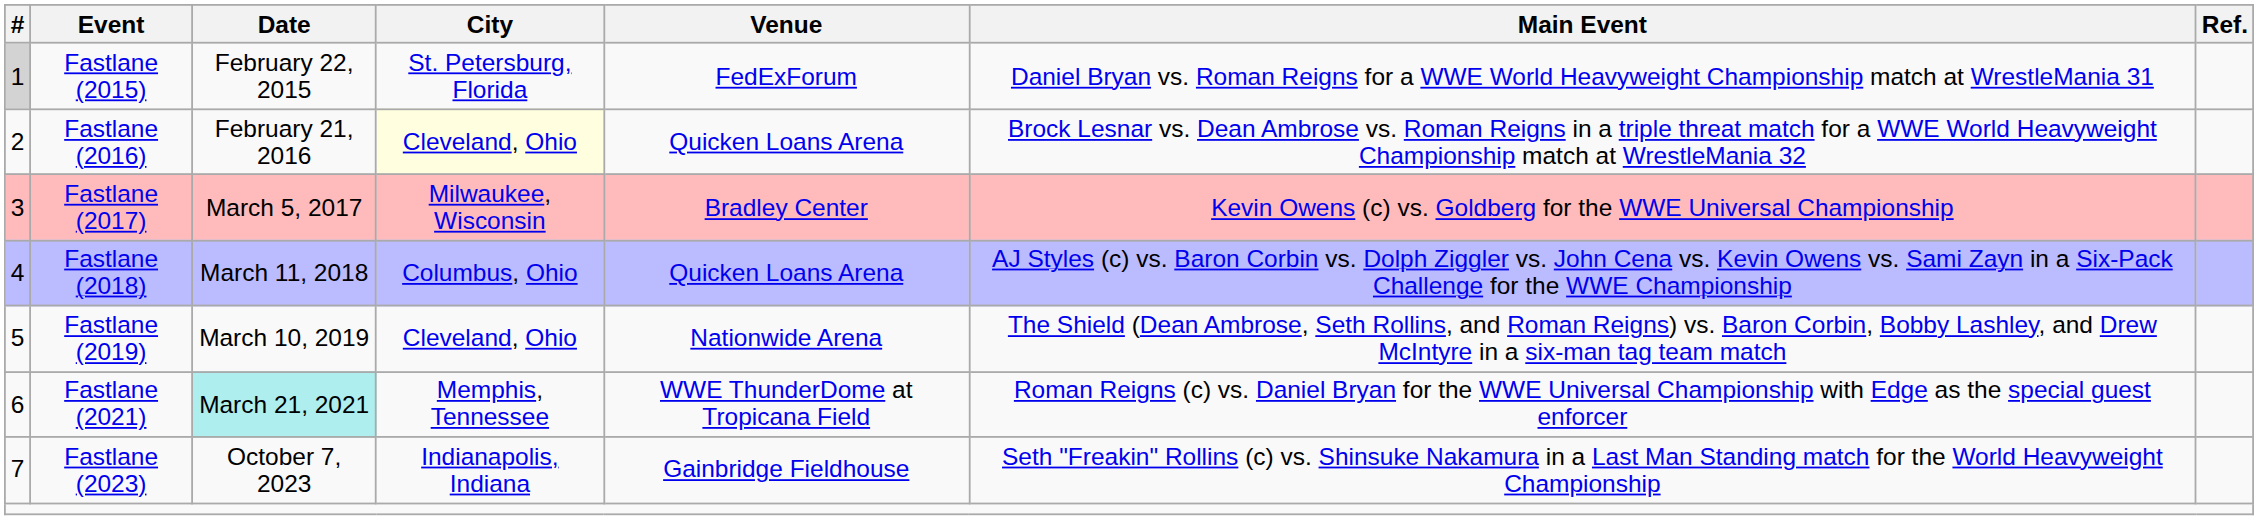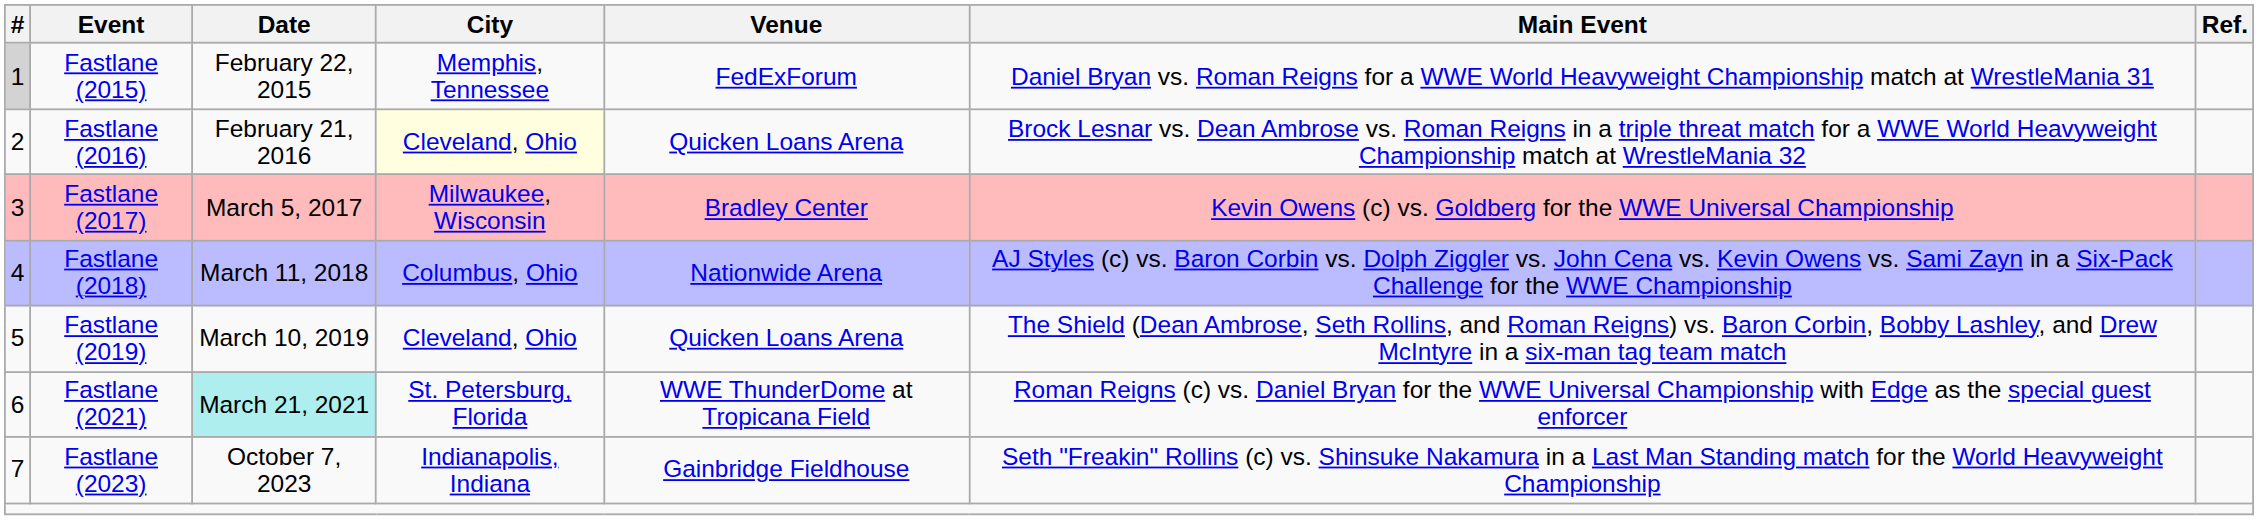(490, 76) St. Petersburg, Florida -> (490, 76) Memphis, Tennessee
(786, 273) Quicken Loans Arena -> (786, 273) Nationwide Arena
(786, 338) Nationwide Arena -> (786, 338) Quicken Loans Arena
(490, 404) Memphis, Tennessee -> (490, 404) St. Petersburg, Florida
